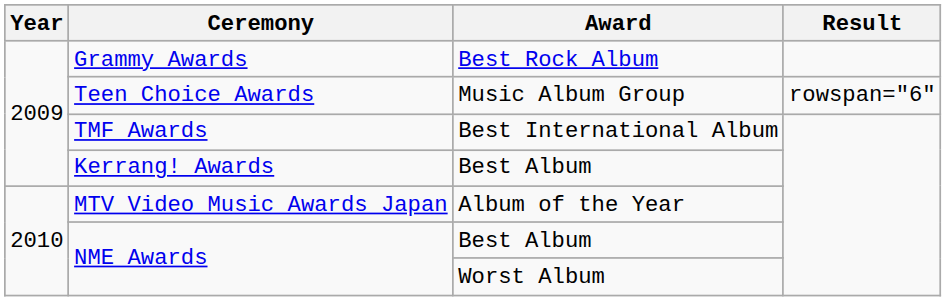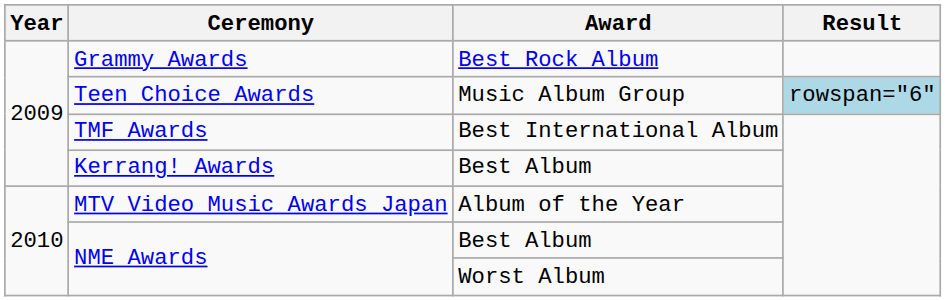(862, 95) no background -> (862, 95) lightblue background
